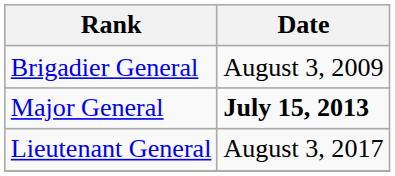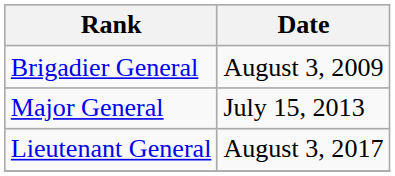(296, 107) bold -> (294, 107) normal
